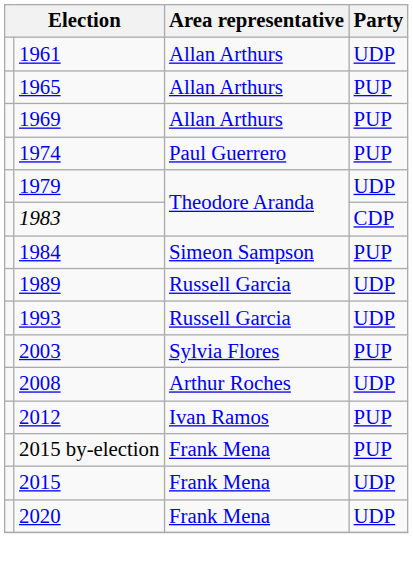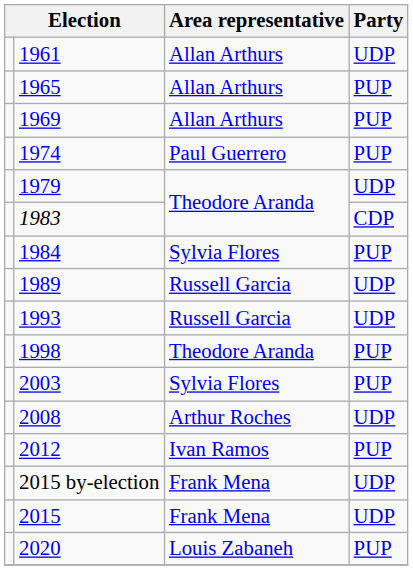(241, 251) Simeon Sampson -> (224, 251) Sylvia Flores
+ row: (40, 350)
(373, 449) PUP -> (374, 482) UDP
(220, 515) Frank Mena -> (231, 548) Louis Zabaneh
(374, 515) UDP -> (373, 548) PUP
